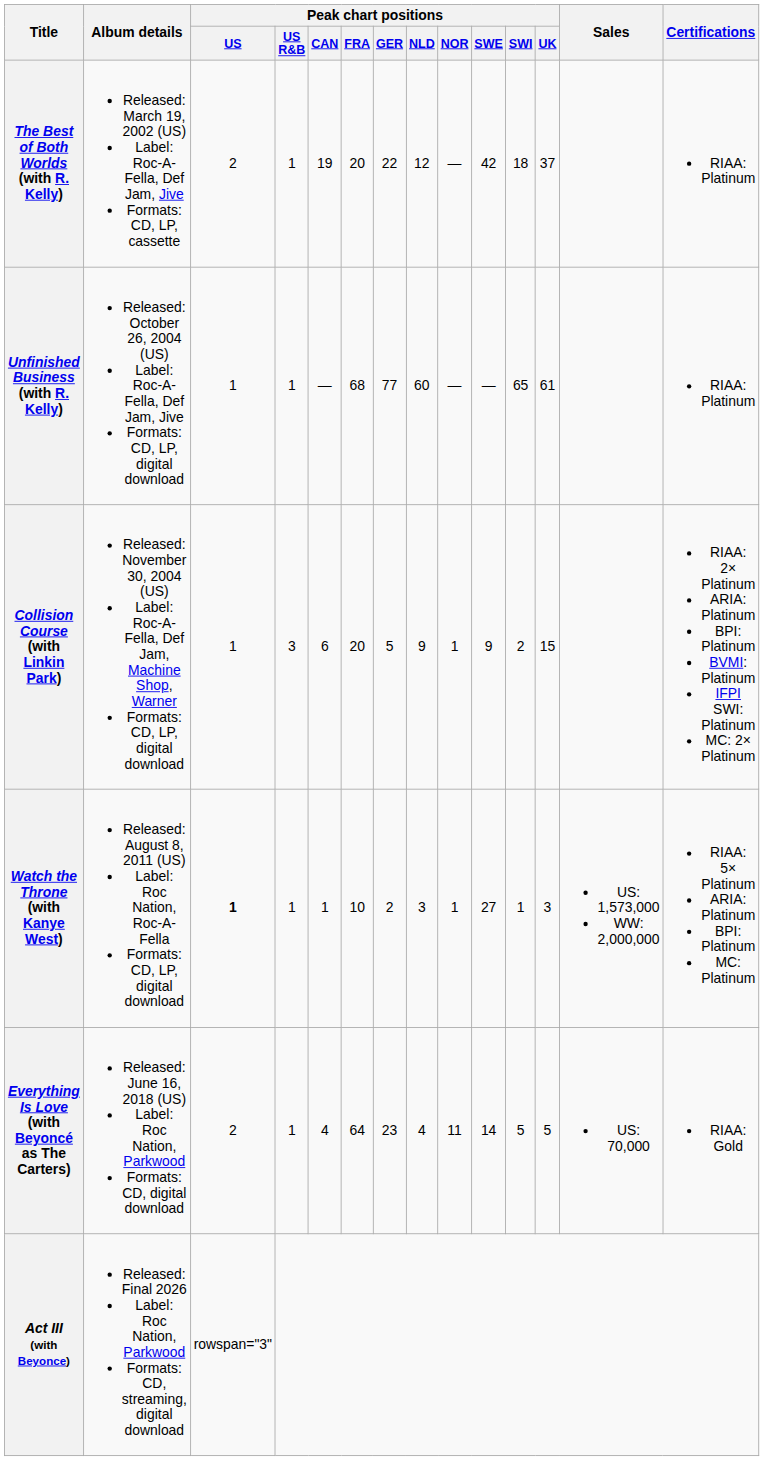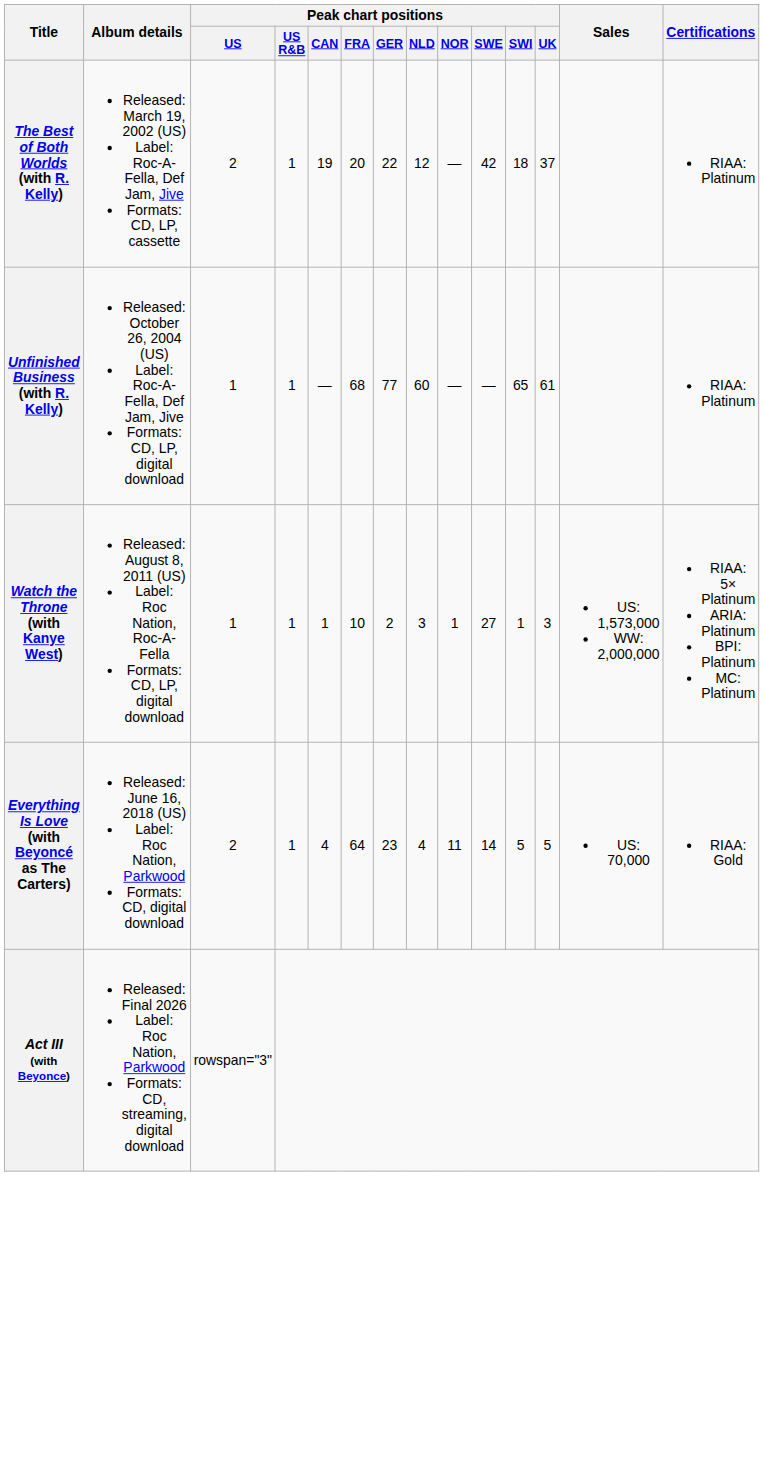- row: (44, 647)
(233, 908) bold -> (233, 623) normal
